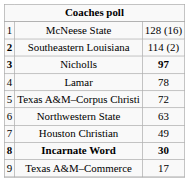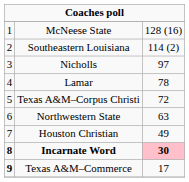(10, 47) bold -> (10, 47) normal
(10, 64) bold -> (10, 64) normal
(163, 64) bold -> (163, 64) normal
(163, 151) no background -> (163, 151) pink background
(10, 168) normal -> (10, 168) bold
